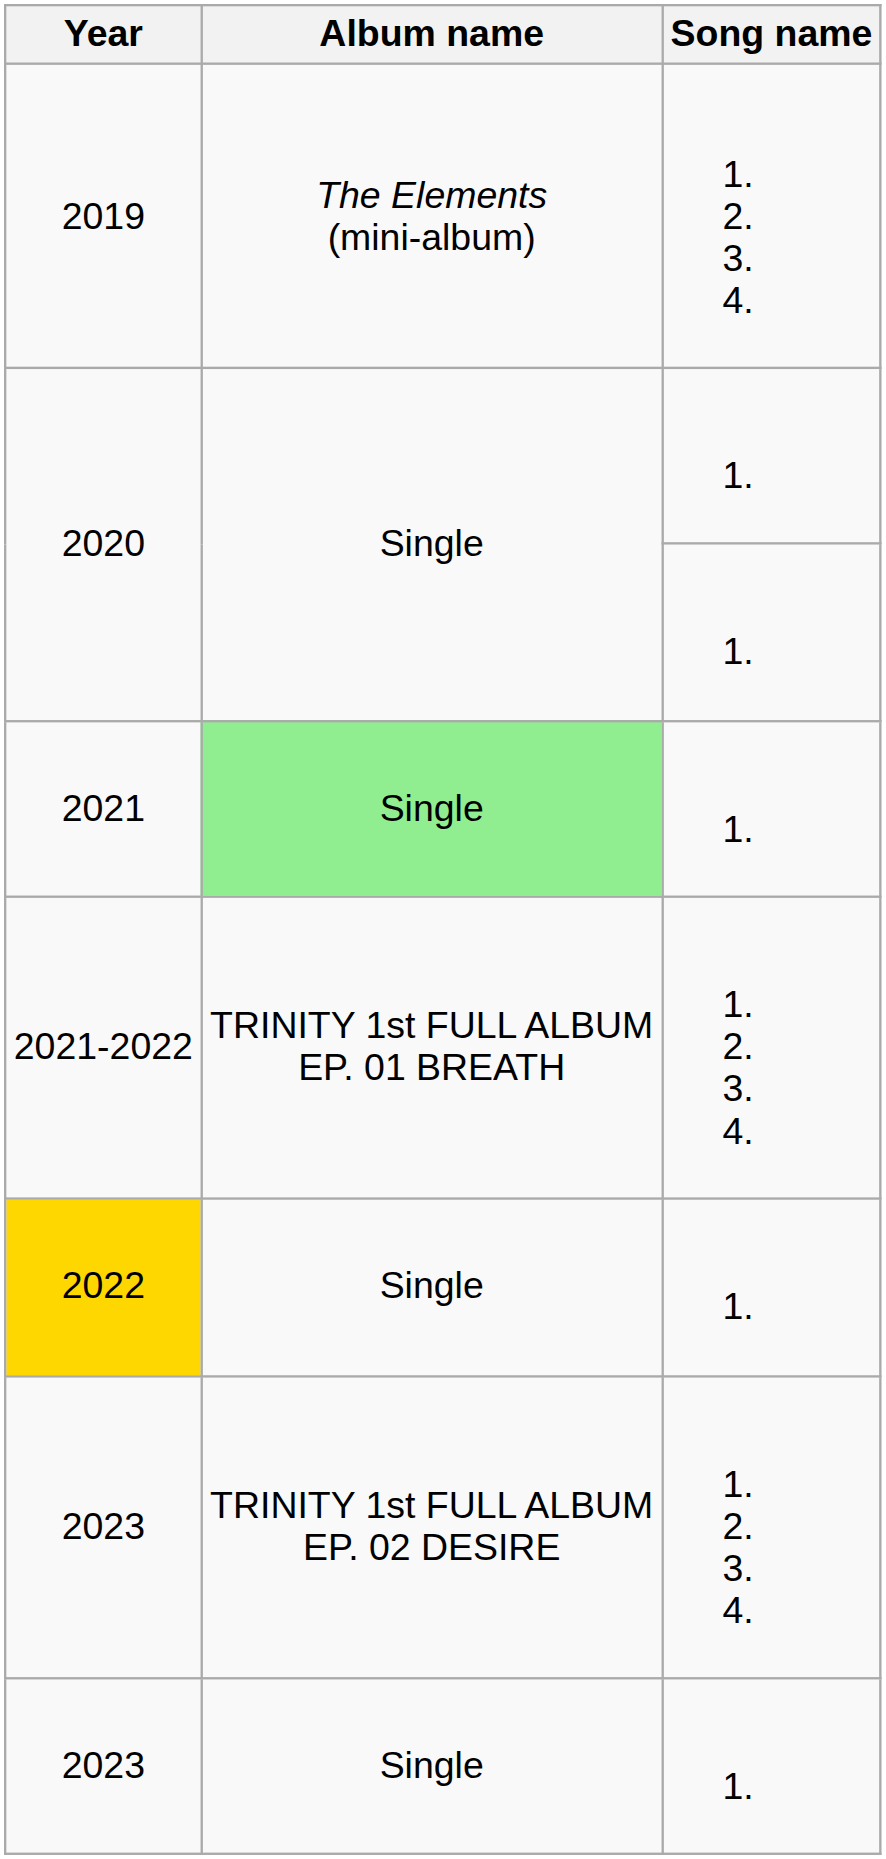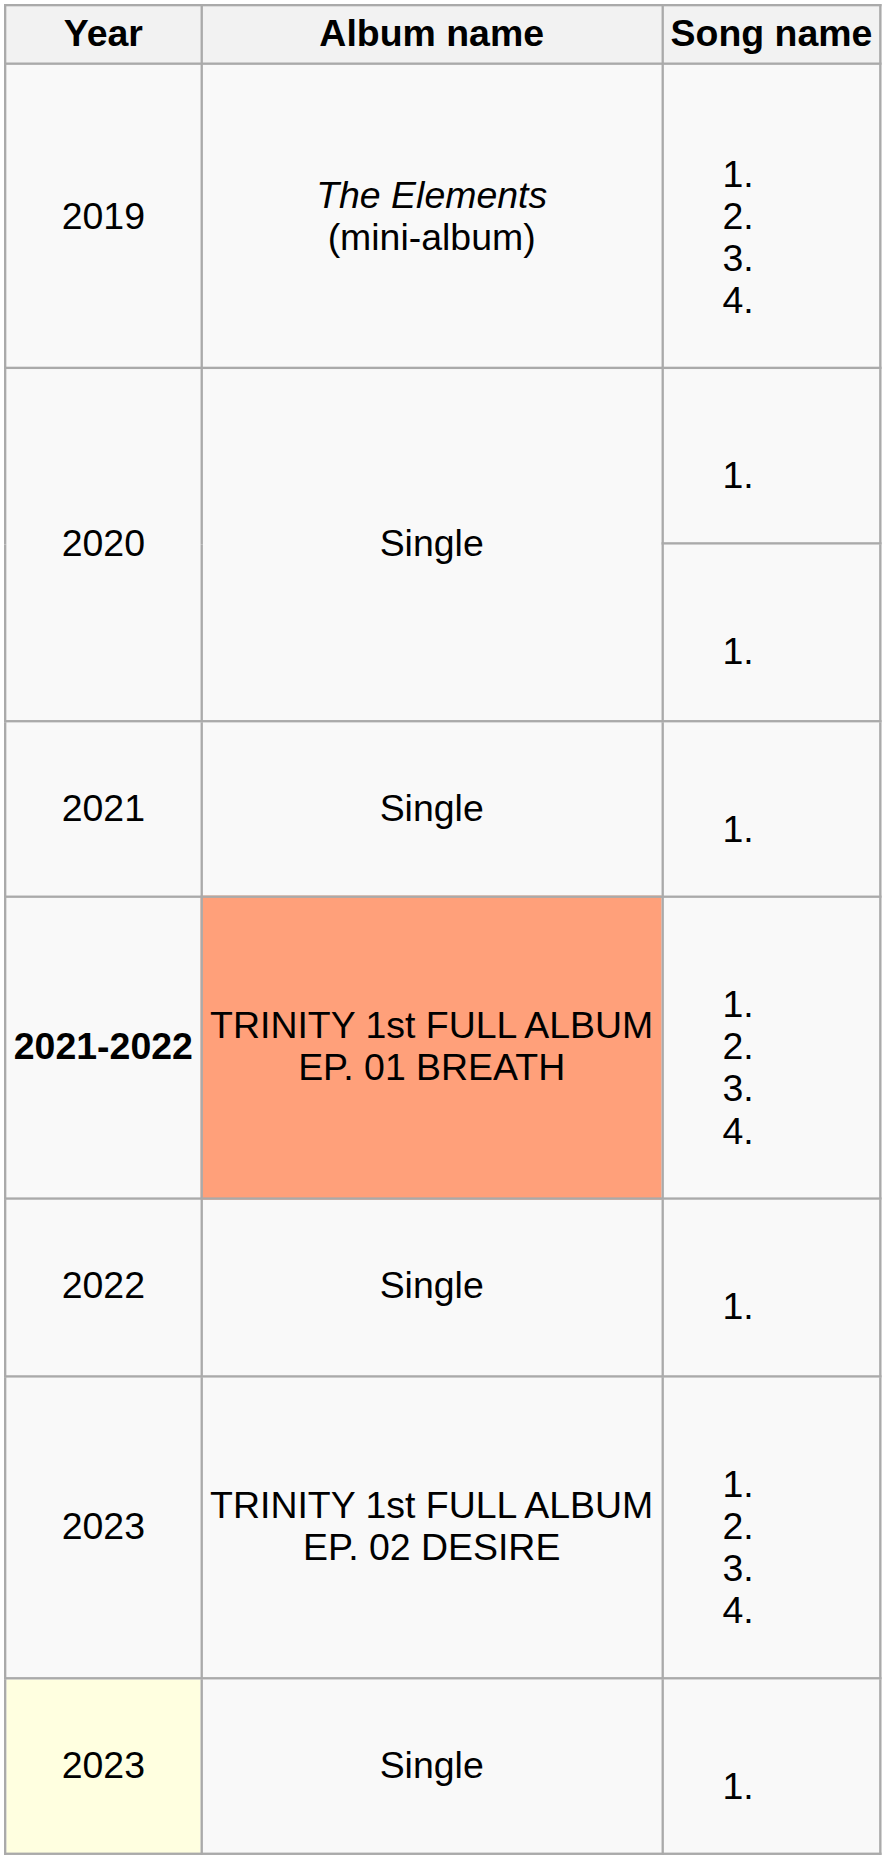(432, 807) lightgreen background -> (432, 807) no background
(103, 1047) normal -> (103, 1047) bold
(432, 1047) no background -> (432, 1047) lightsalmon background
(103, 1286) gold background -> (103, 1286) no background
(103, 1765) no background -> (103, 1765) lightyellow background
